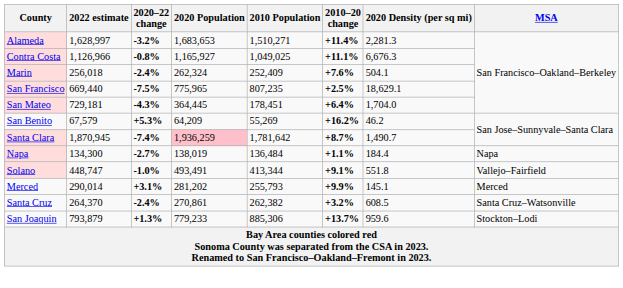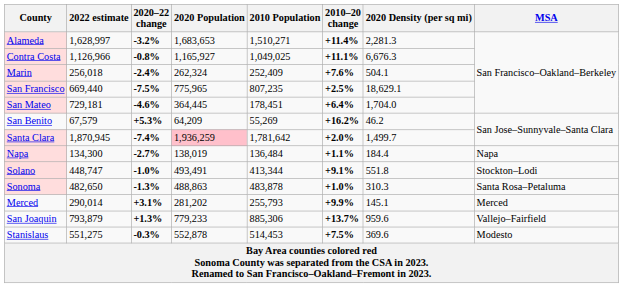(147, 105) -4.3% -> (147, 105) -4.6%
(340, 137) +8.7% -> (340, 137) +2.0%
(381, 137) 1,490.7 -> (381, 137) 1,499.7
(511, 170) Vallejo–Fairfield -> (507, 170) Stockton–Lodi
+ row: (24, 186)
- row: (29, 202)
(507, 219) Stockton–Lodi -> (511, 219) Vallejo–Fairfield
+ row: (28, 235)
